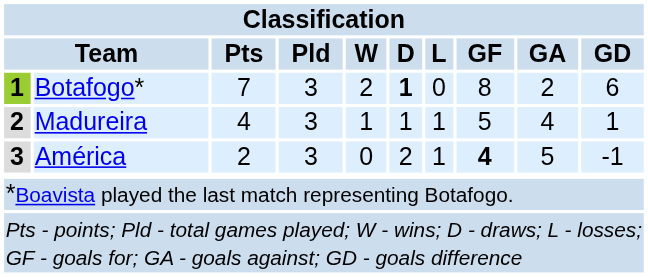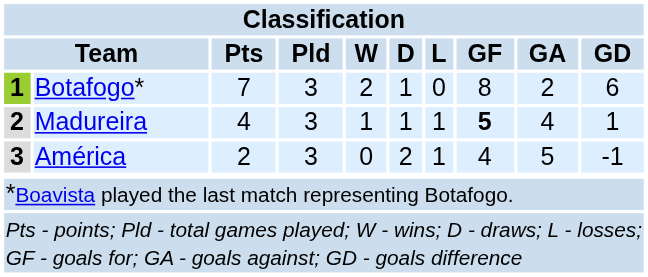(406, 88) bold -> (406, 88) normal
(485, 122) normal -> (485, 122) bold
(485, 156) bold -> (485, 156) normal
